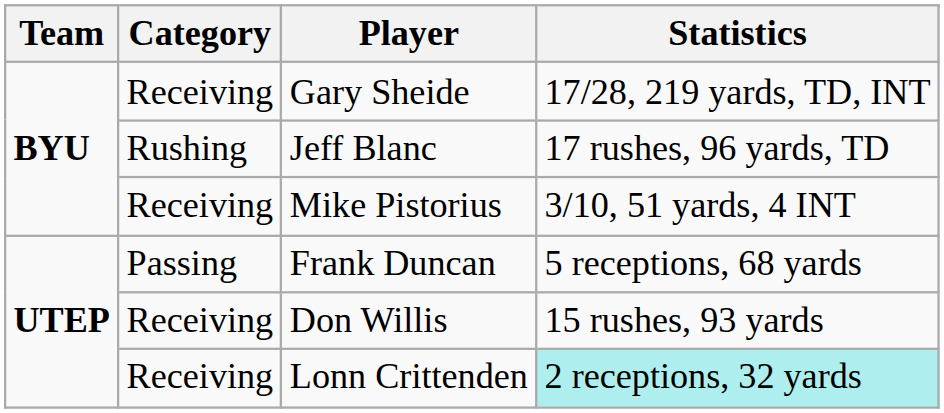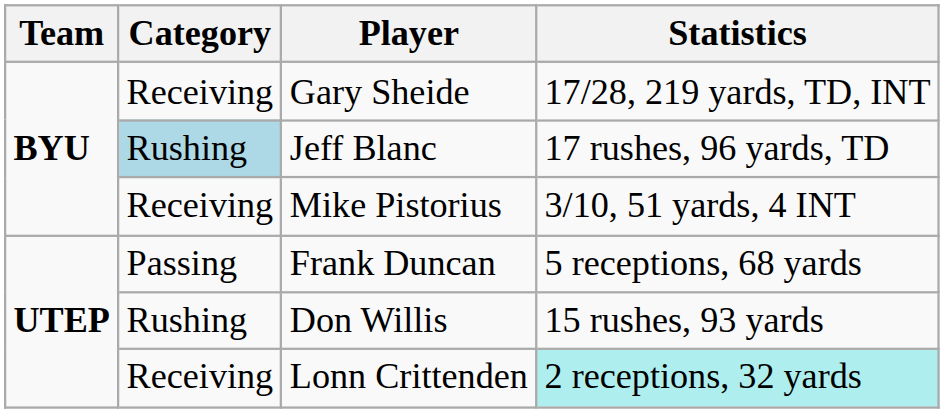(187, 148) no background -> (187, 148) lightblue background
(200, 320) Receiving -> (187, 320) Rushing
